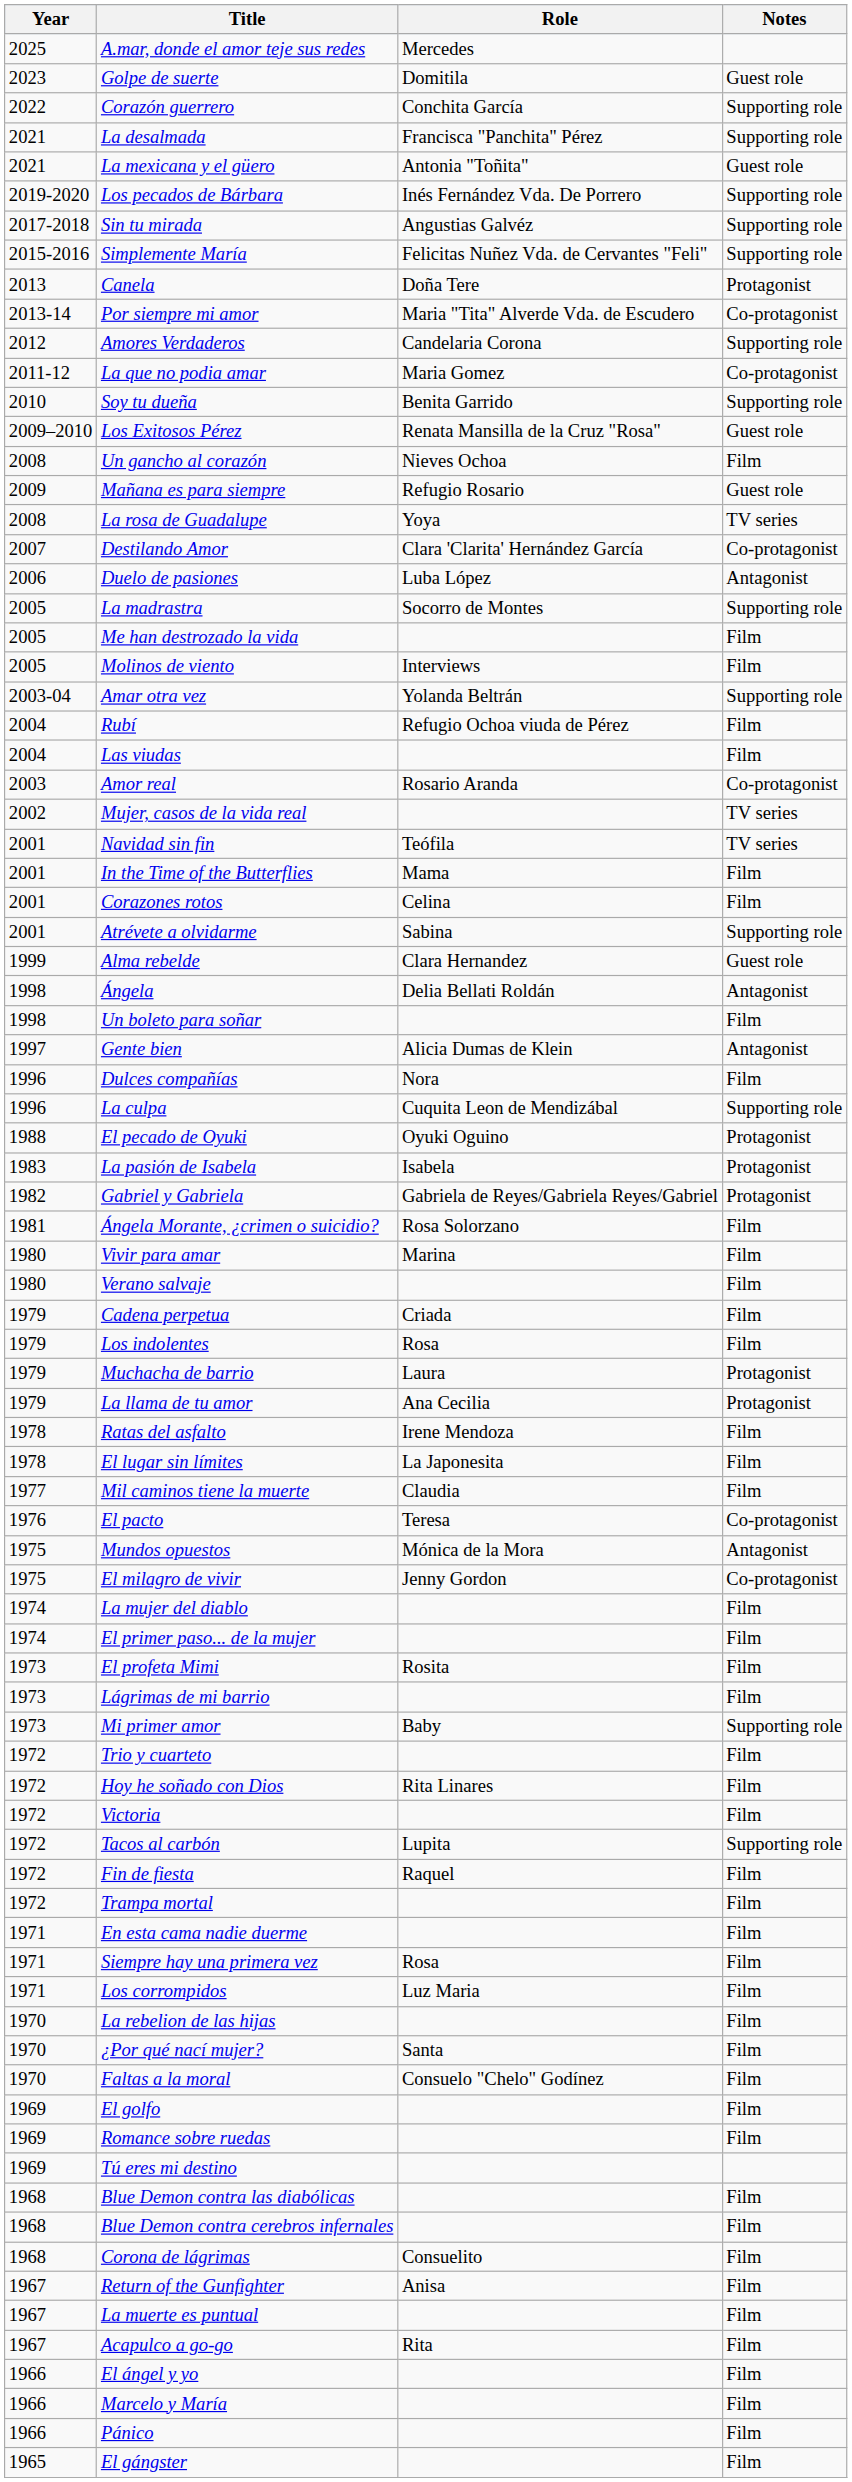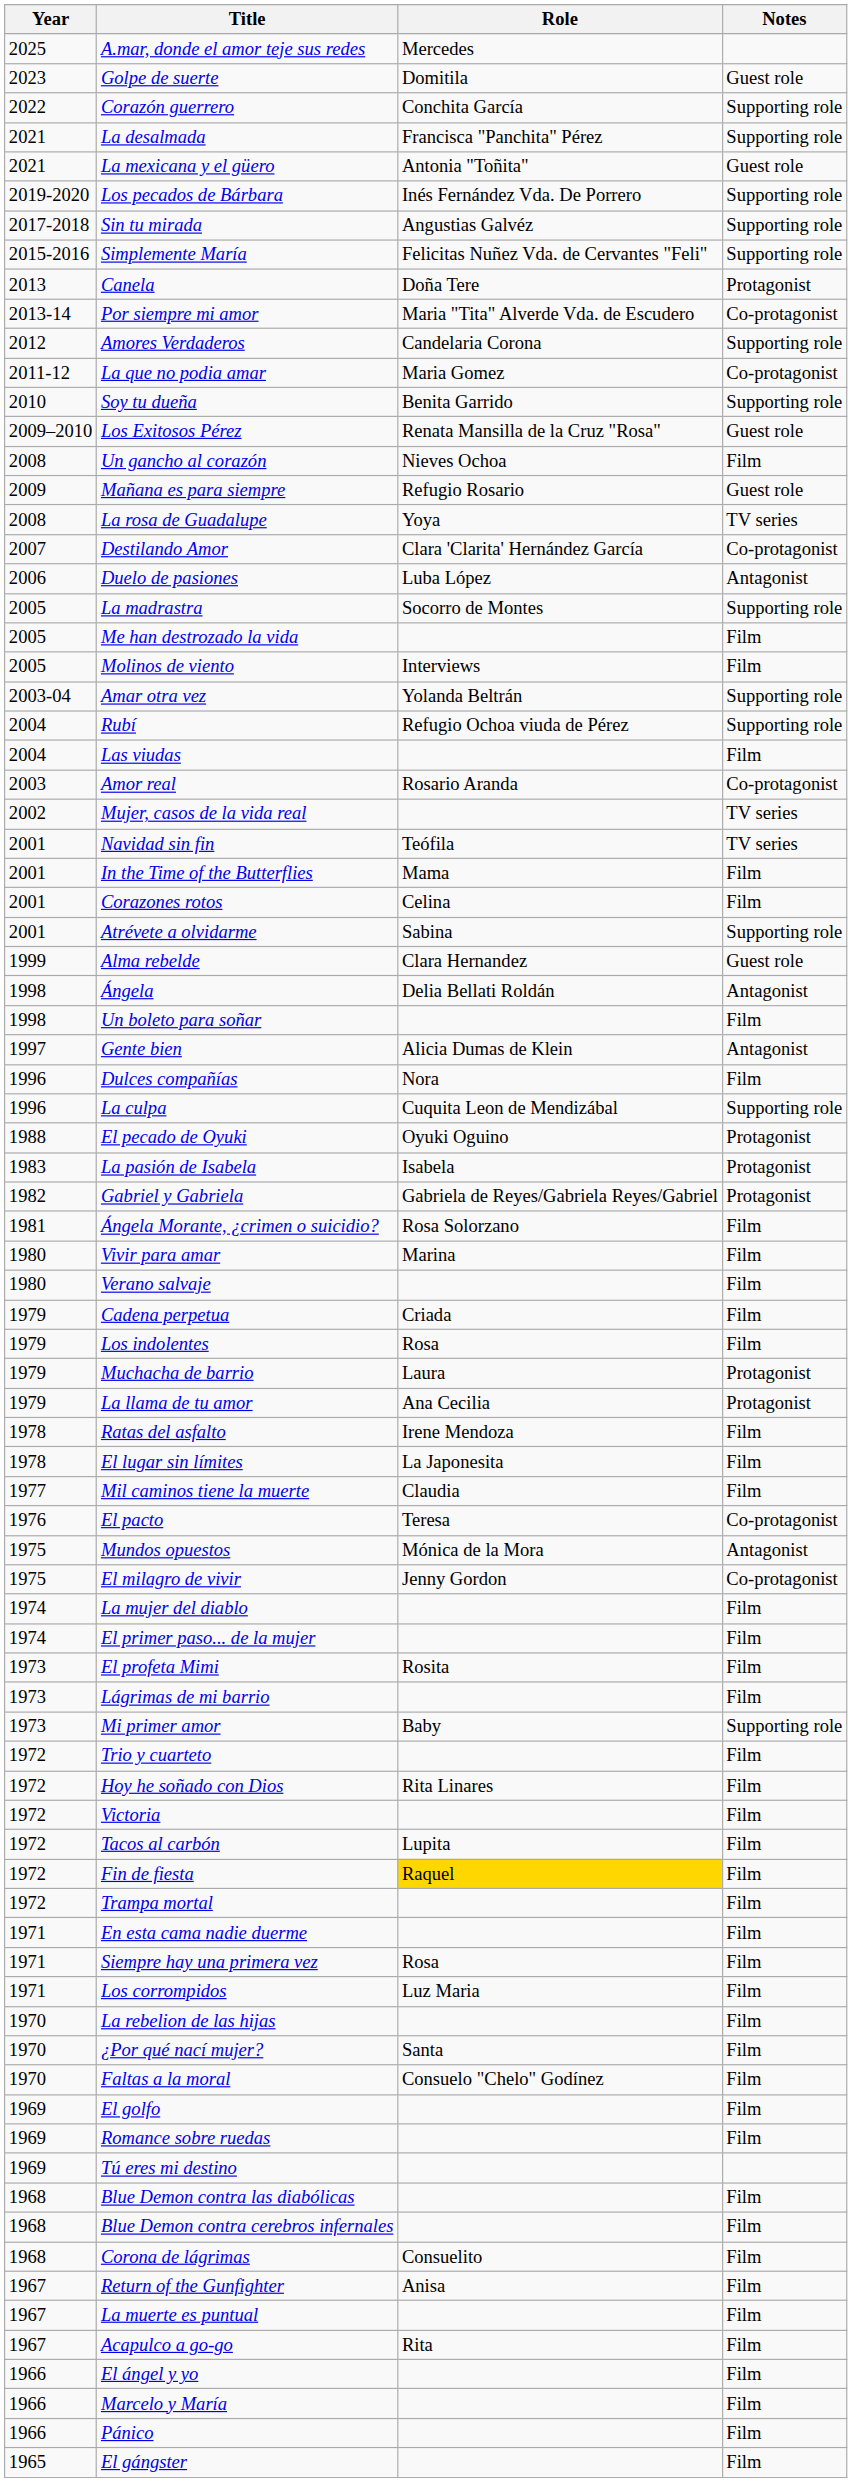(744, 725) Film -> (784, 725) Supporting role
(784, 1844) Supporting role -> (744, 1844) Film
(428, 1873) no background -> (428, 1873) gold background
